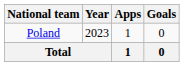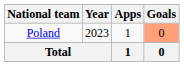(161, 33) no background -> (161, 33) lightsalmon background
